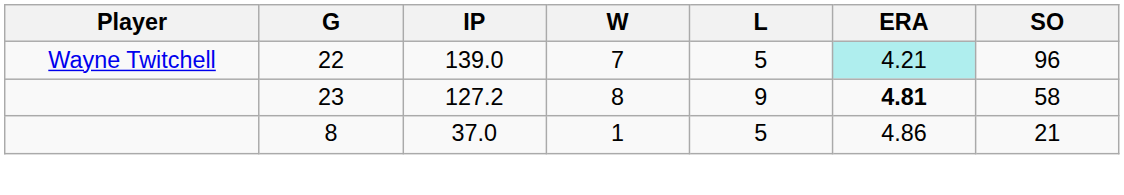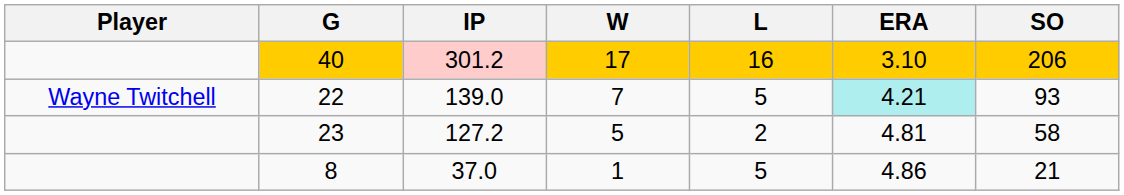+ row: (331, 60)
(1047, 60) 96 -> (1047, 97) 93
(617, 97) 8 -> (617, 134) 5
(761, 97) 9 -> (761, 134) 2
(904, 97) bold -> (904, 134) normal
